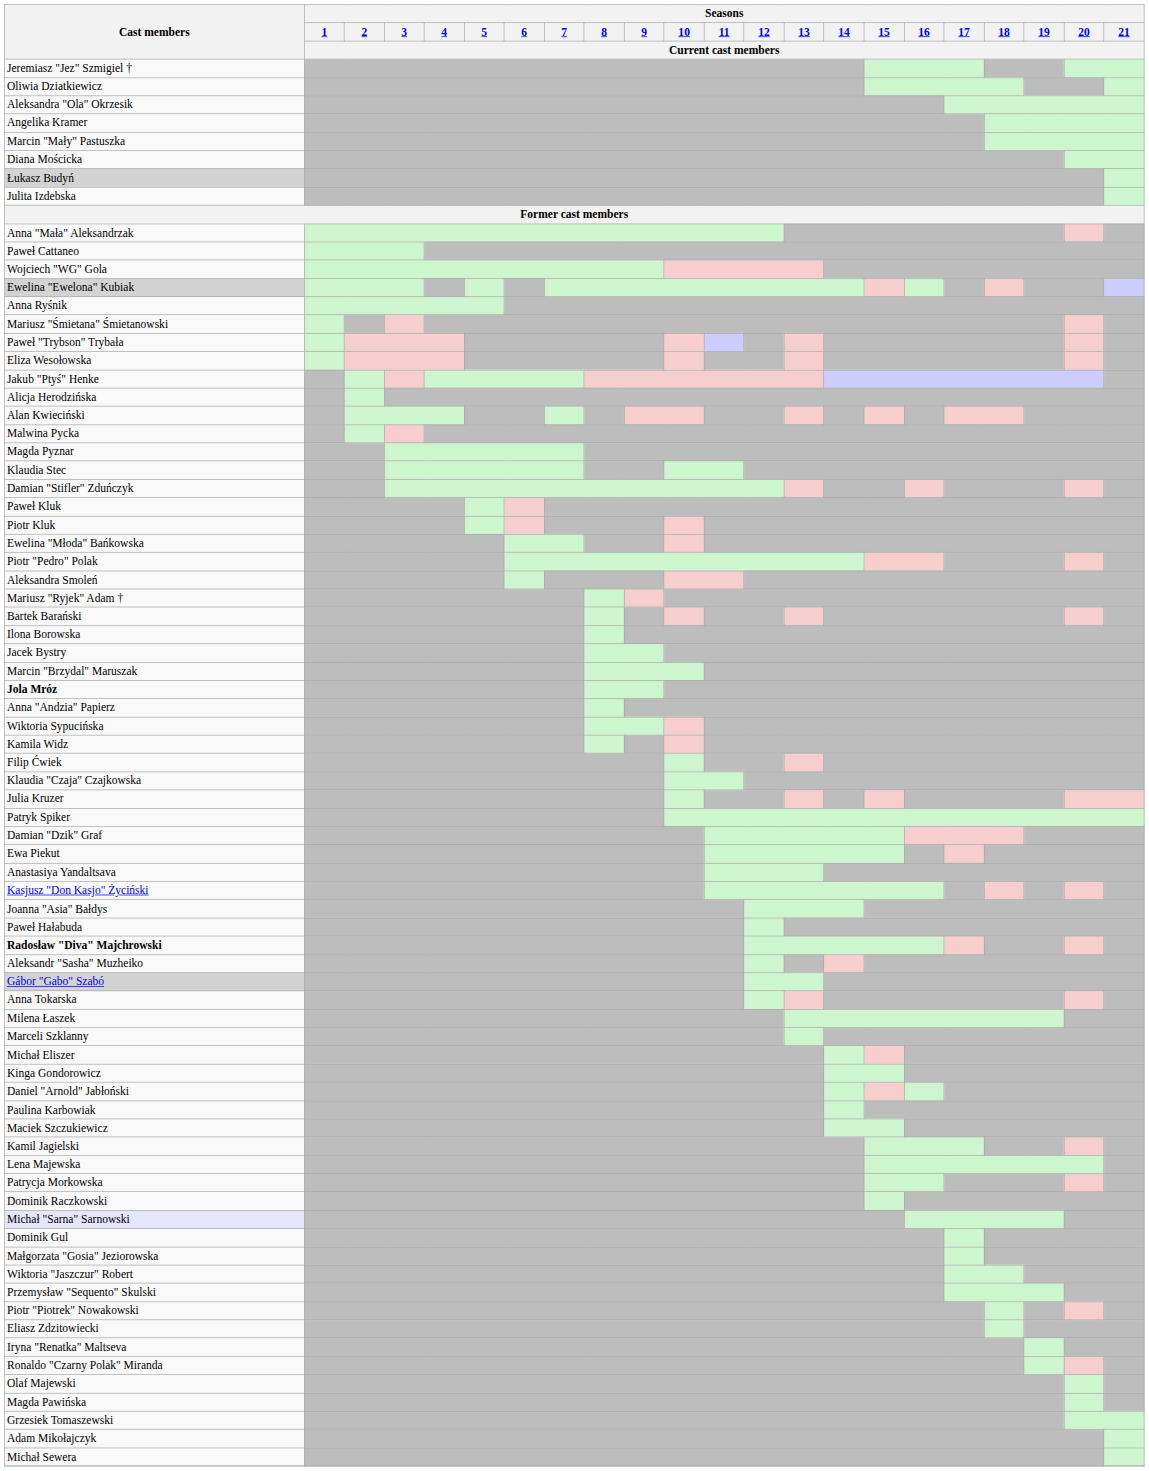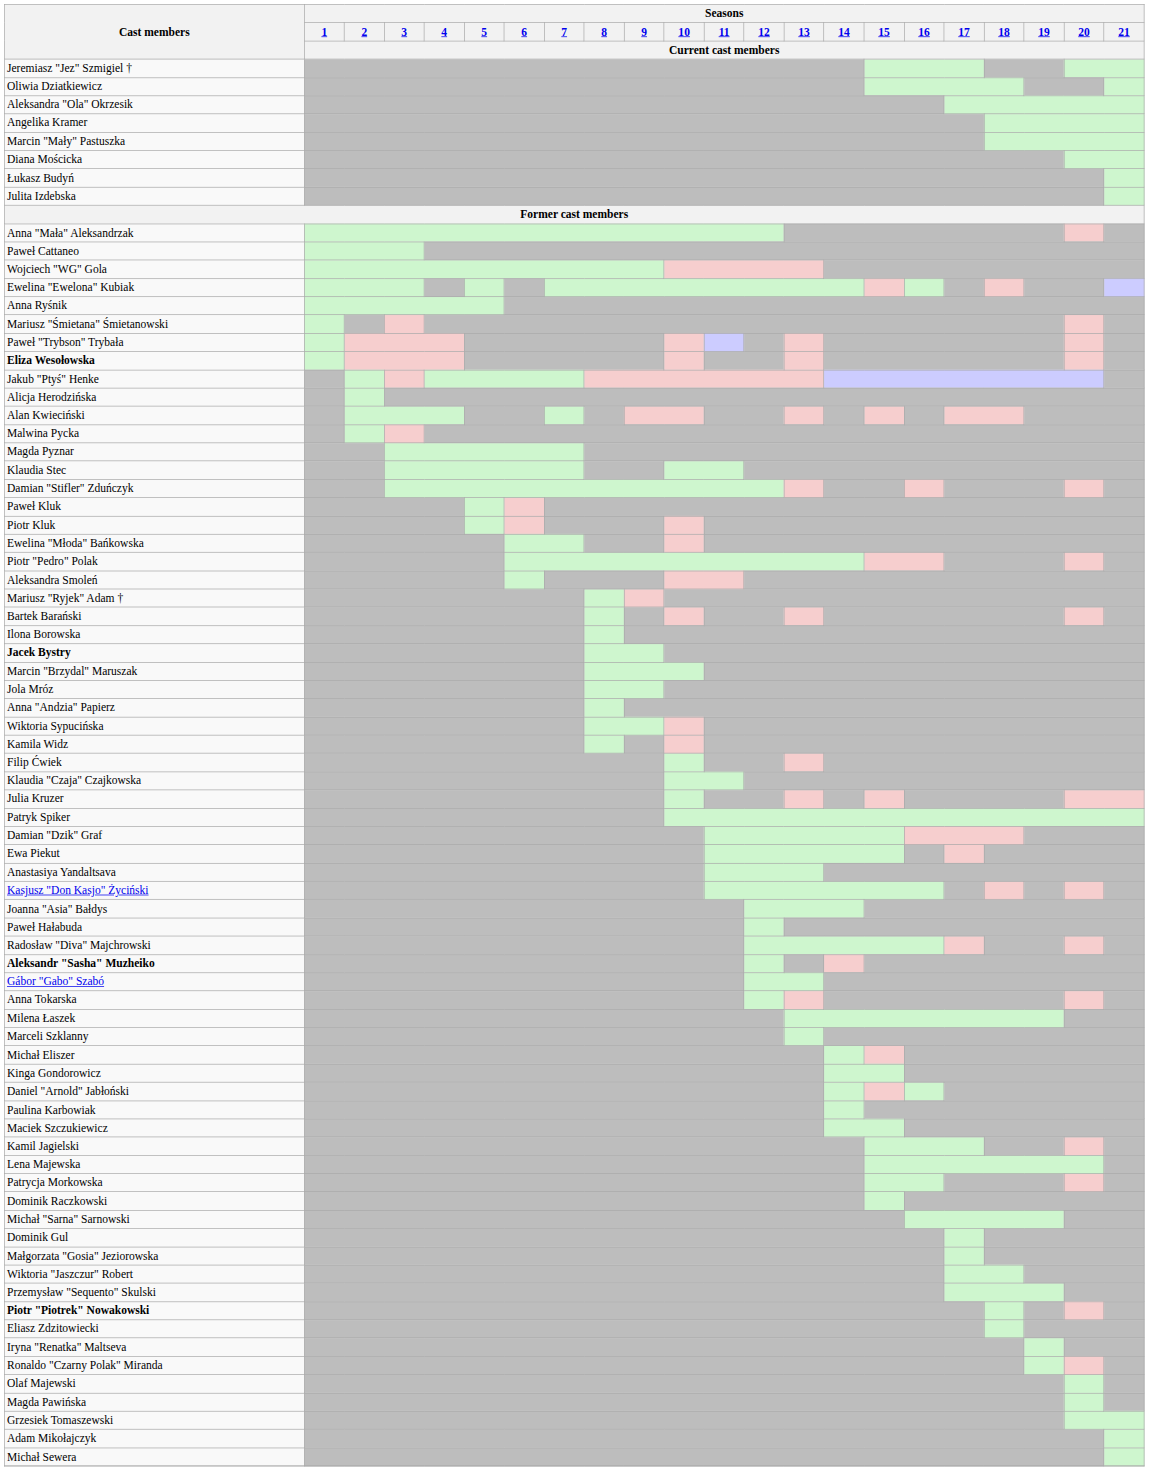(40, 178) lightgrey background -> (40, 178) no background
(71, 287) lightgrey background -> (71, 287) no background
(49, 360) normal -> (51, 360) bold
(37, 653) normal -> (39, 653) bold
(32, 689) bold -> (30, 689) normal
(84, 945) bold -> (79, 945) normal
(75, 963) normal -> (81, 963) bold
(56, 981) lightgrey background -> (56, 981) no background
(68, 1219) lavender background -> (68, 1219) no background
(73, 1310) normal -> (78, 1310) bold
